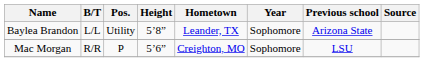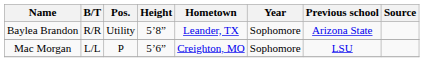(92, 30) L/L -> (92, 30) R/R
(92, 48) R/R -> (92, 48) L/L
